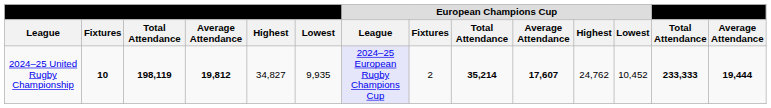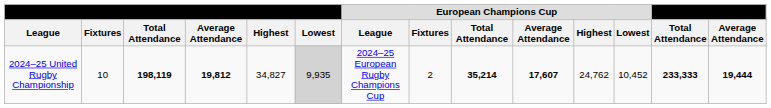(103, 75) bold -> (103, 75) normal
(318, 75) no background -> (318, 75) lightgrey background
(375, 75) lavender background -> (375, 75) no background
